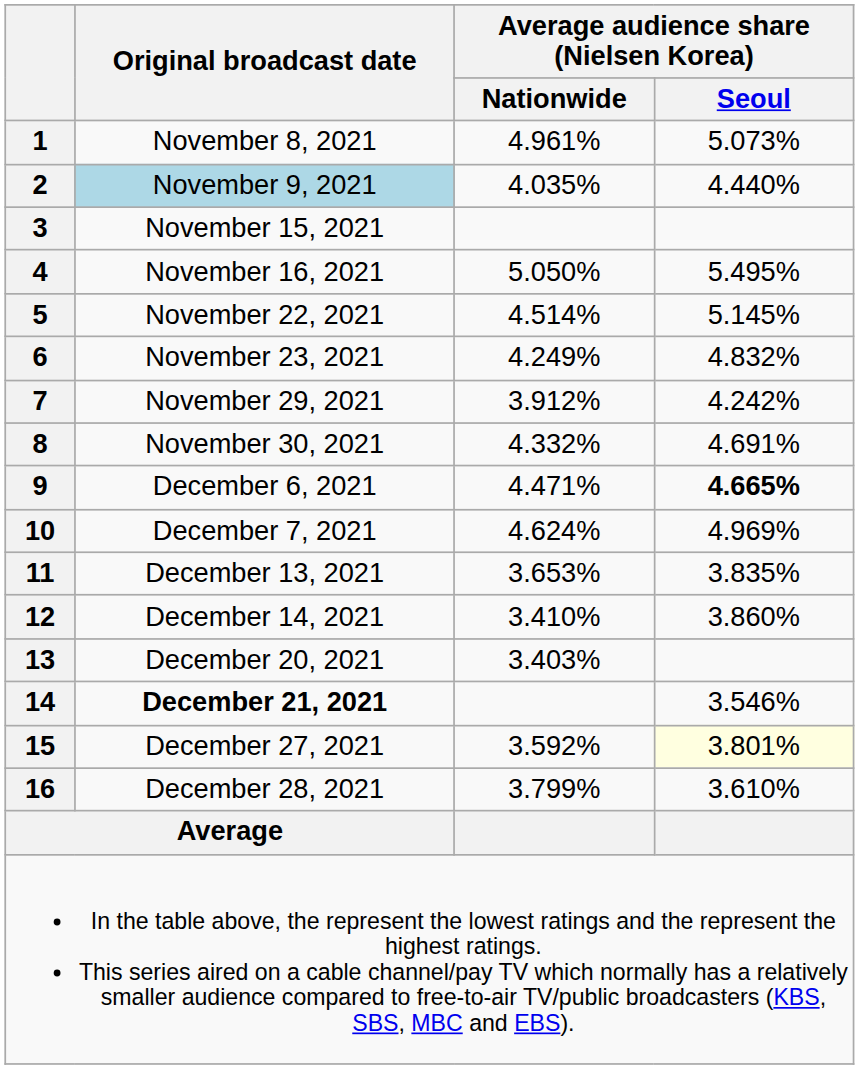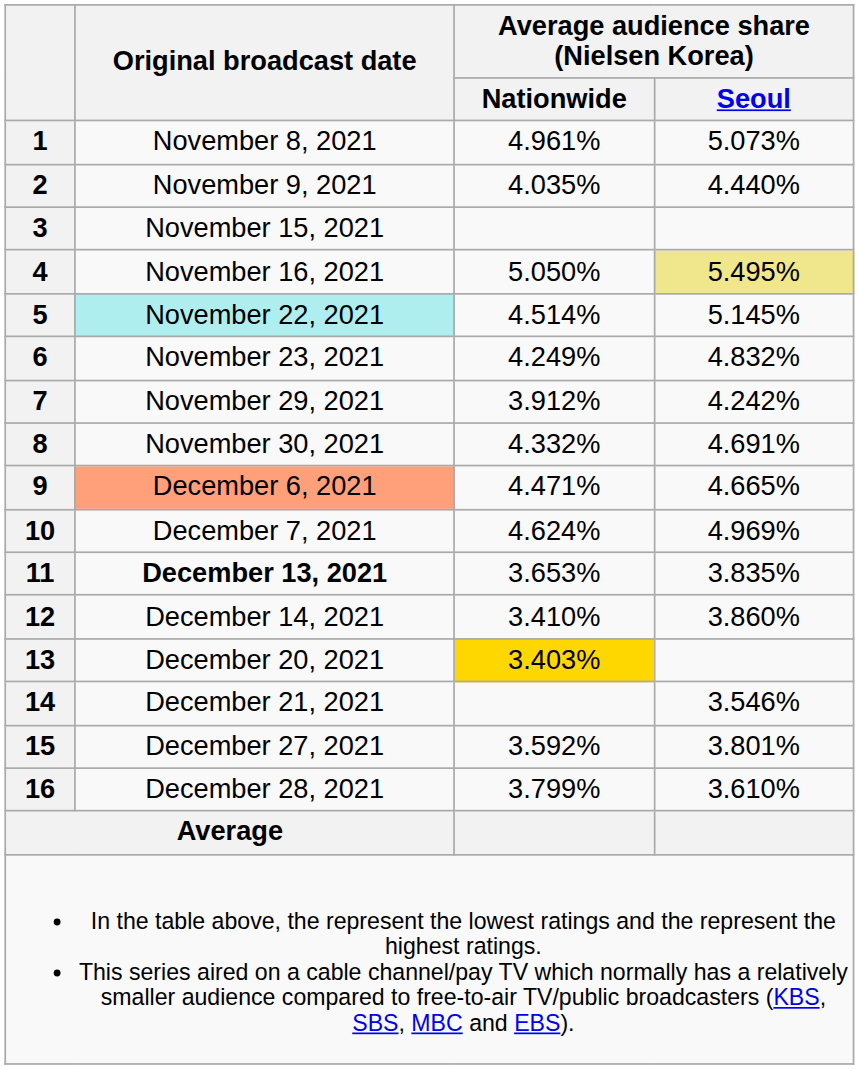(265, 185) lightblue background -> (265, 185) no background
(754, 271) no background -> (754, 271) khaki background
(265, 314) no background -> (265, 314) paleturquoise background
(265, 487) no background -> (265, 487) lightsalmon background
(754, 487) bold -> (754, 487) normal
(265, 573) normal -> (265, 573) bold
(554, 659) no background -> (554, 659) gold background
(265, 702) bold -> (265, 702) normal
(754, 746) lightyellow background -> (754, 746) no background
